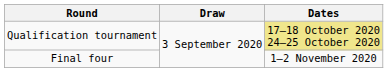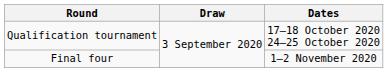(324, 36) khaki background -> (324, 36) no background
